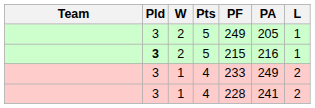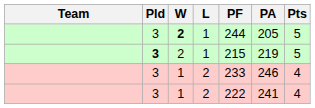columns swapped: (297, 14) <-> (206, 14)
(181, 34) normal -> (181, 34) bold
(235, 34) 249 -> (235, 34) 244
(268, 53) 216 -> (268, 53) 219
(268, 73) 249 -> (268, 73) 246
(235, 93) 228 -> (235, 93) 222
